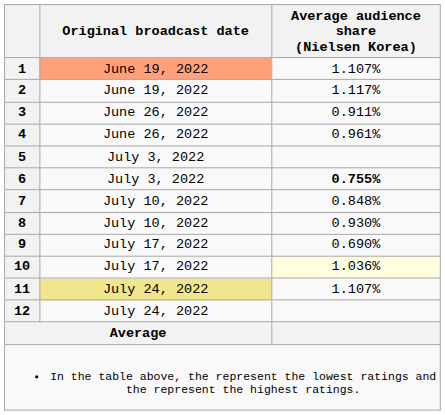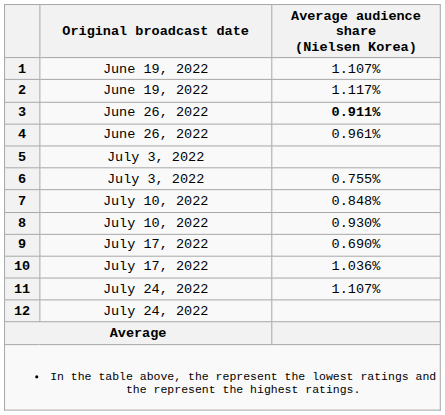(156, 69) lightsalmon background -> (156, 69) no background
(356, 113) normal -> (356, 113) bold
(356, 179) bold -> (356, 179) normal
(356, 267) lightyellow background -> (356, 267) no background
(156, 289) khaki background -> (156, 289) no background
